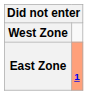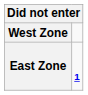(77, 77) lightsalmon background -> (77, 77) no background
